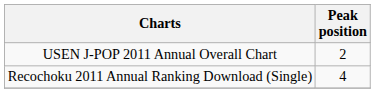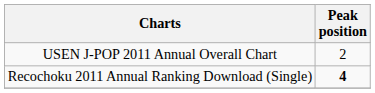(343, 76) normal -> (343, 76) bold
